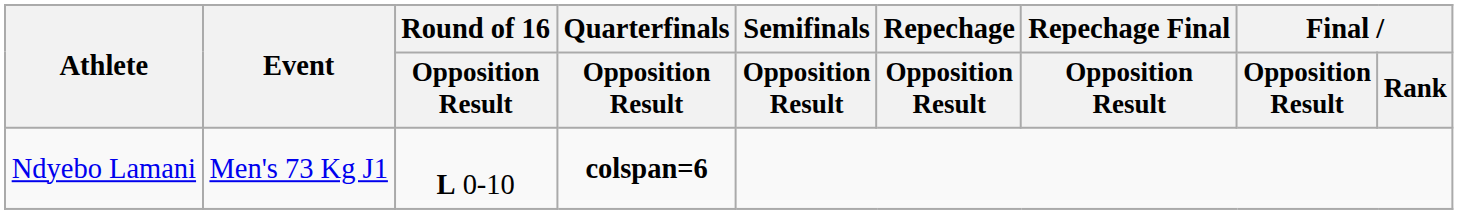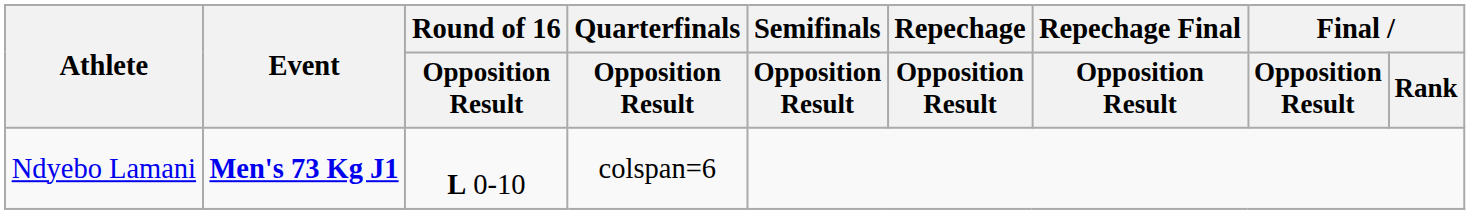(299, 168) normal -> (304, 168) bold
(647, 168) bold -> (657, 168) normal
